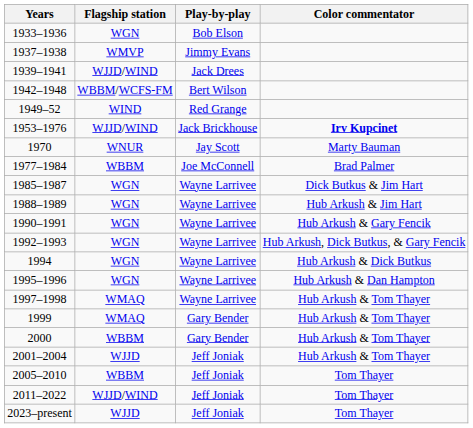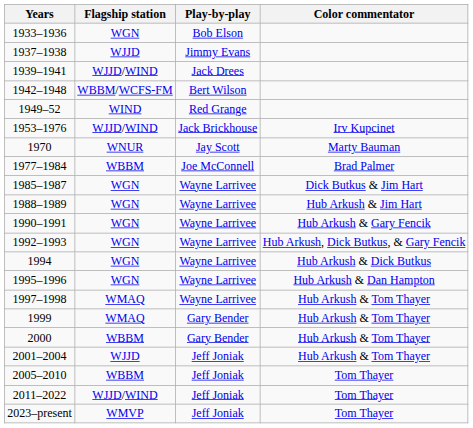(125, 52) WMVP -> (125, 52) WJJD
(364, 128) bold -> (364, 128) normal
(125, 413) WJJD -> (125, 413) WMVP
